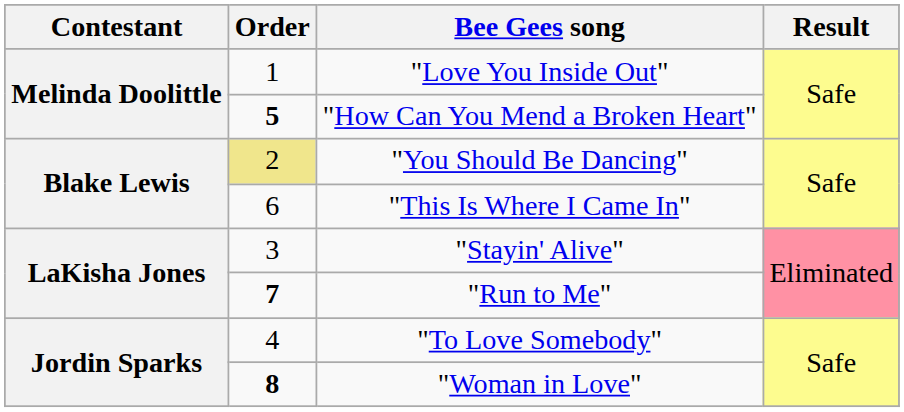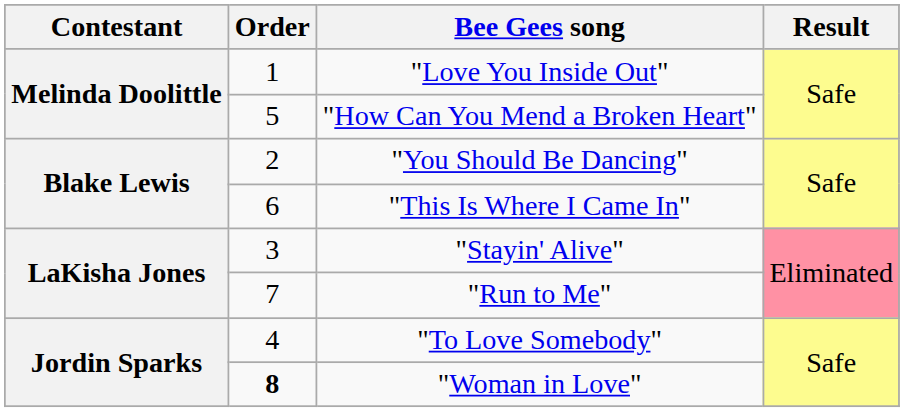(272, 116) bold -> (272, 116) normal
(272, 160) khaki background -> (272, 160) no background
(272, 294) bold -> (272, 294) normal
